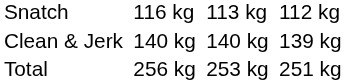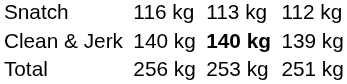(237, 41) normal -> (239, 41) bold
